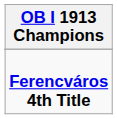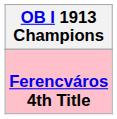(59, 90) no background -> (59, 90) pink background
